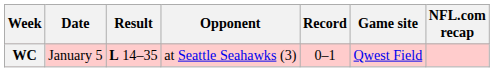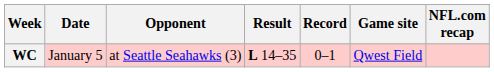columns swapped: (230, 23) <-> (133, 23)
